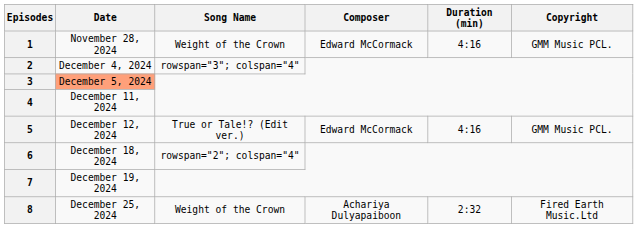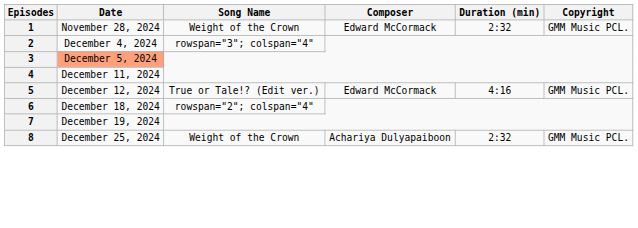(469, 45) 4:16 -> (500, 28) 2:32
(572, 210) Fired Earth Music.Ltd -> (588, 138) GMM Music PCL.
